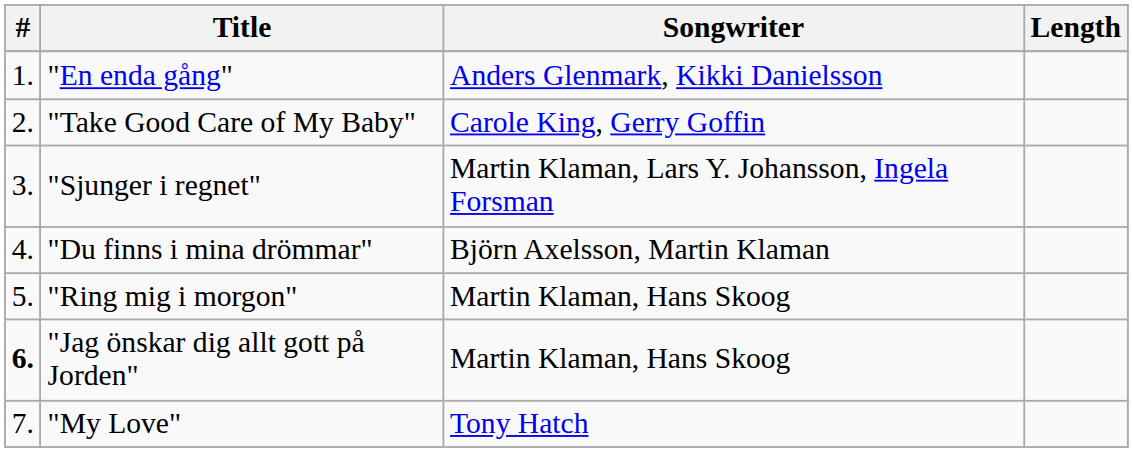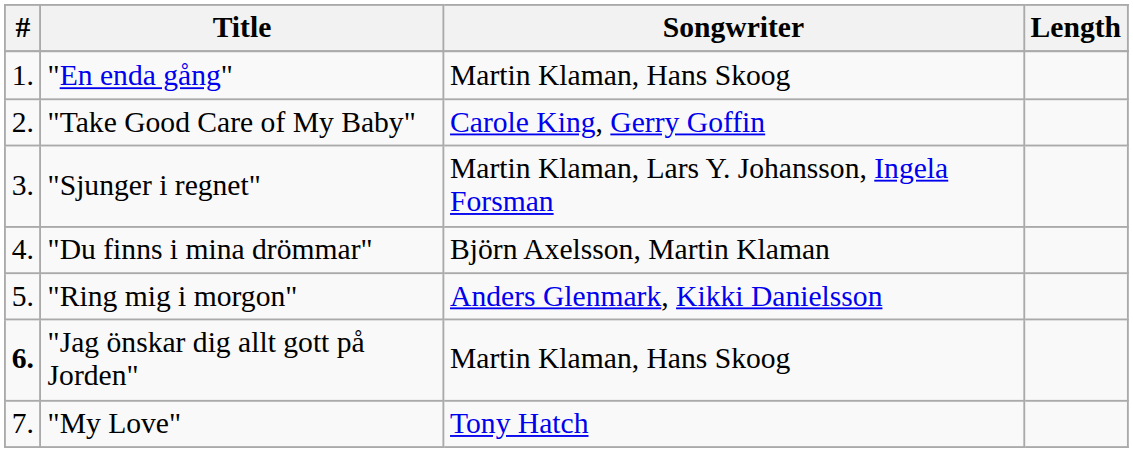(666, 74) Anders Glenmark, Kikki Danielsson -> (620, 74) Martin Klaman, Hans Skoog
(620, 295) Martin Klaman, Hans Skoog -> (666, 295) Anders Glenmark, Kikki Danielsson
